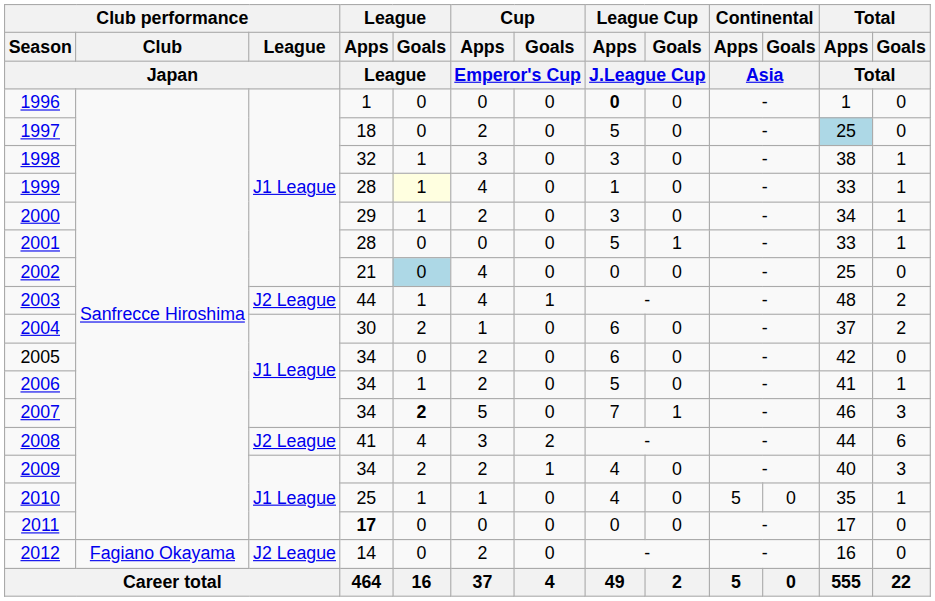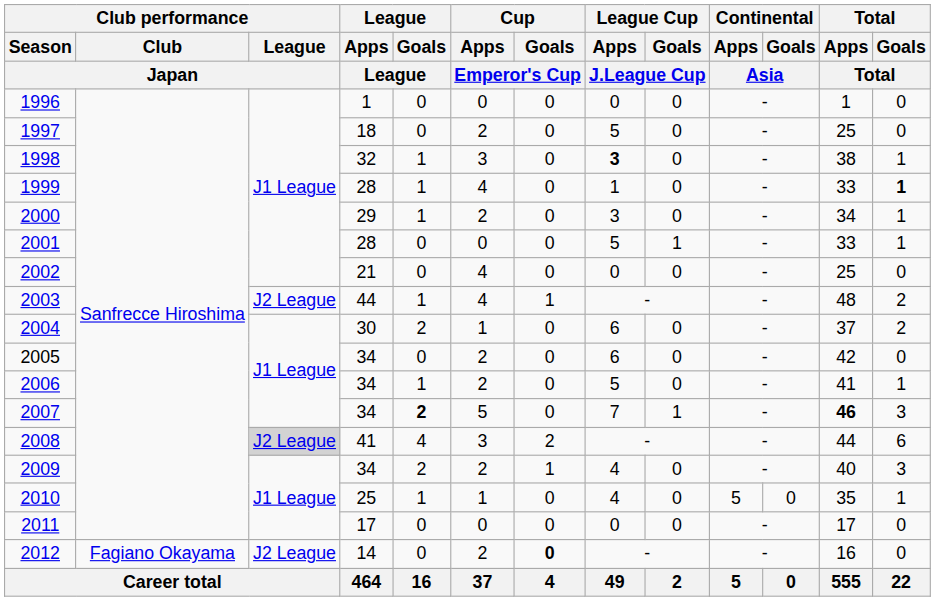(615, 103) bold -> (615, 103) normal
(846, 131) lightblue background -> (846, 131) no background
(615, 159) normal -> (615, 159) bold
(421, 187) lightyellow background -> (421, 187) no background
(901, 187) normal -> (901, 187) bold
(421, 272) lightblue background -> (421, 272) no background
(846, 412) normal -> (846, 412) bold
(295, 441) no background -> (295, 441) lightgrey background
(366, 525) bold -> (366, 525) normal
(550, 553) normal -> (550, 553) bold
